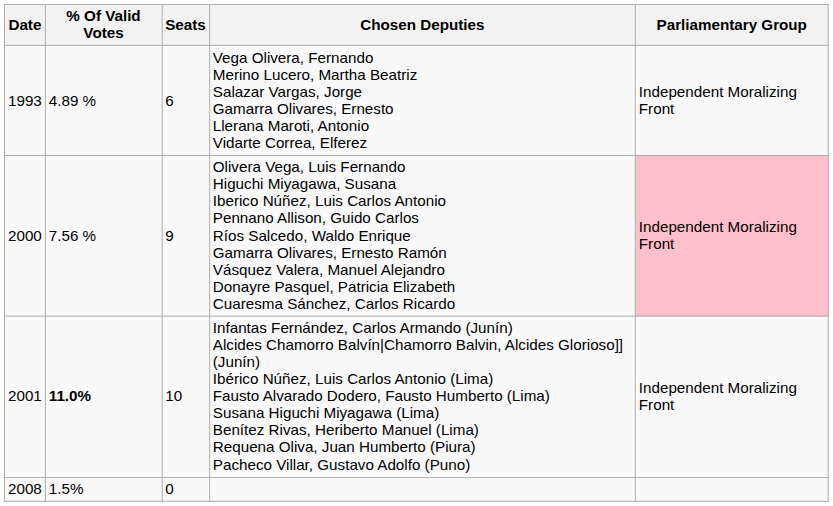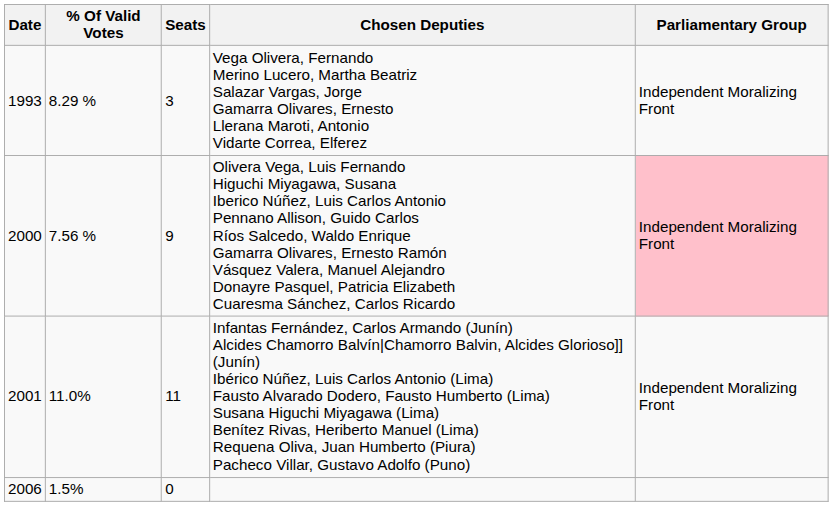(72, 100) 4.89 % -> (72, 100) 8.29 %
(169, 100) 6 -> (169, 100) 3
(70, 396) bold -> (70, 396) normal
(174, 396) 10 -> (173, 396) 11
(25, 489) 2008 -> (25, 489) 2006
